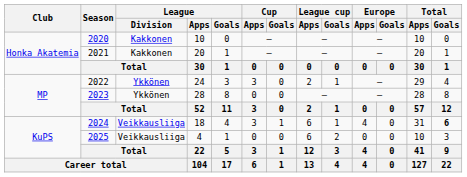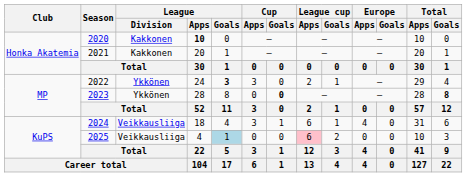(199, 39) normal -> (199, 39) bold
(227, 81) normal -> (227, 81) bold
(281, 95) normal -> (281, 95) bold
(447, 95) normal -> (447, 95) bold
(447, 123) bold -> (447, 123) normal
(227, 137) no background -> (227, 137) lightblue background
(309, 137) no background -> (309, 137) pink background
